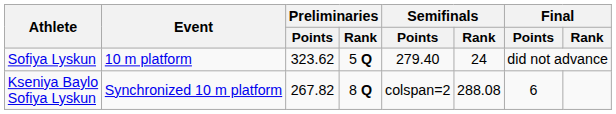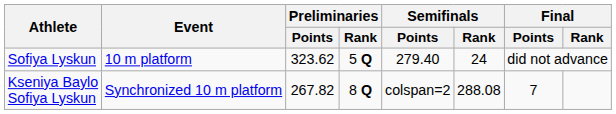(533, 90) 6 -> (533, 90) 7
